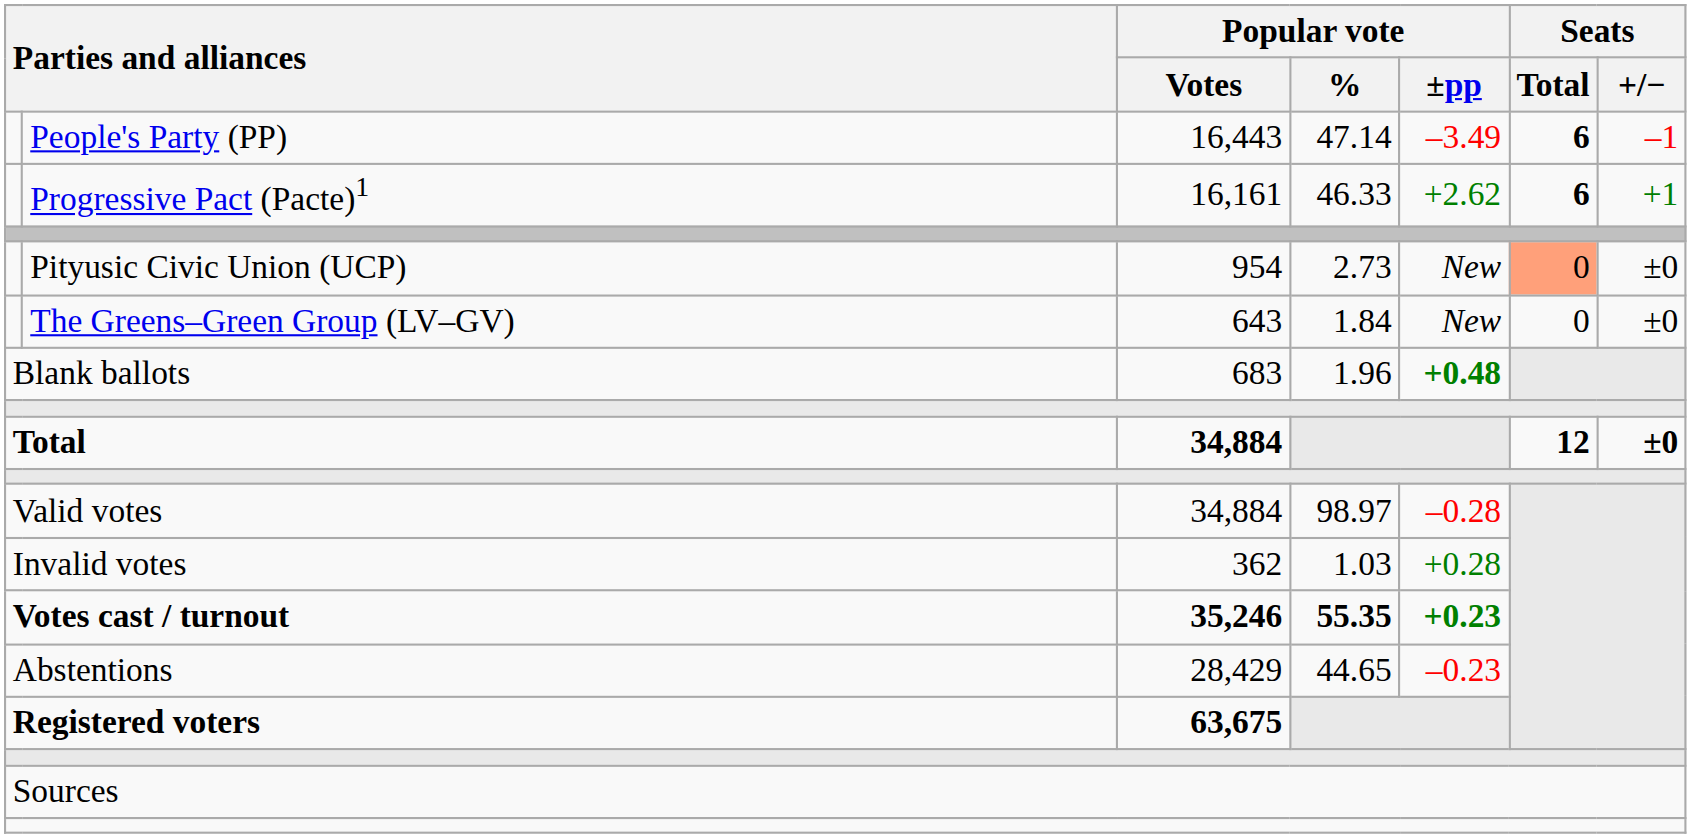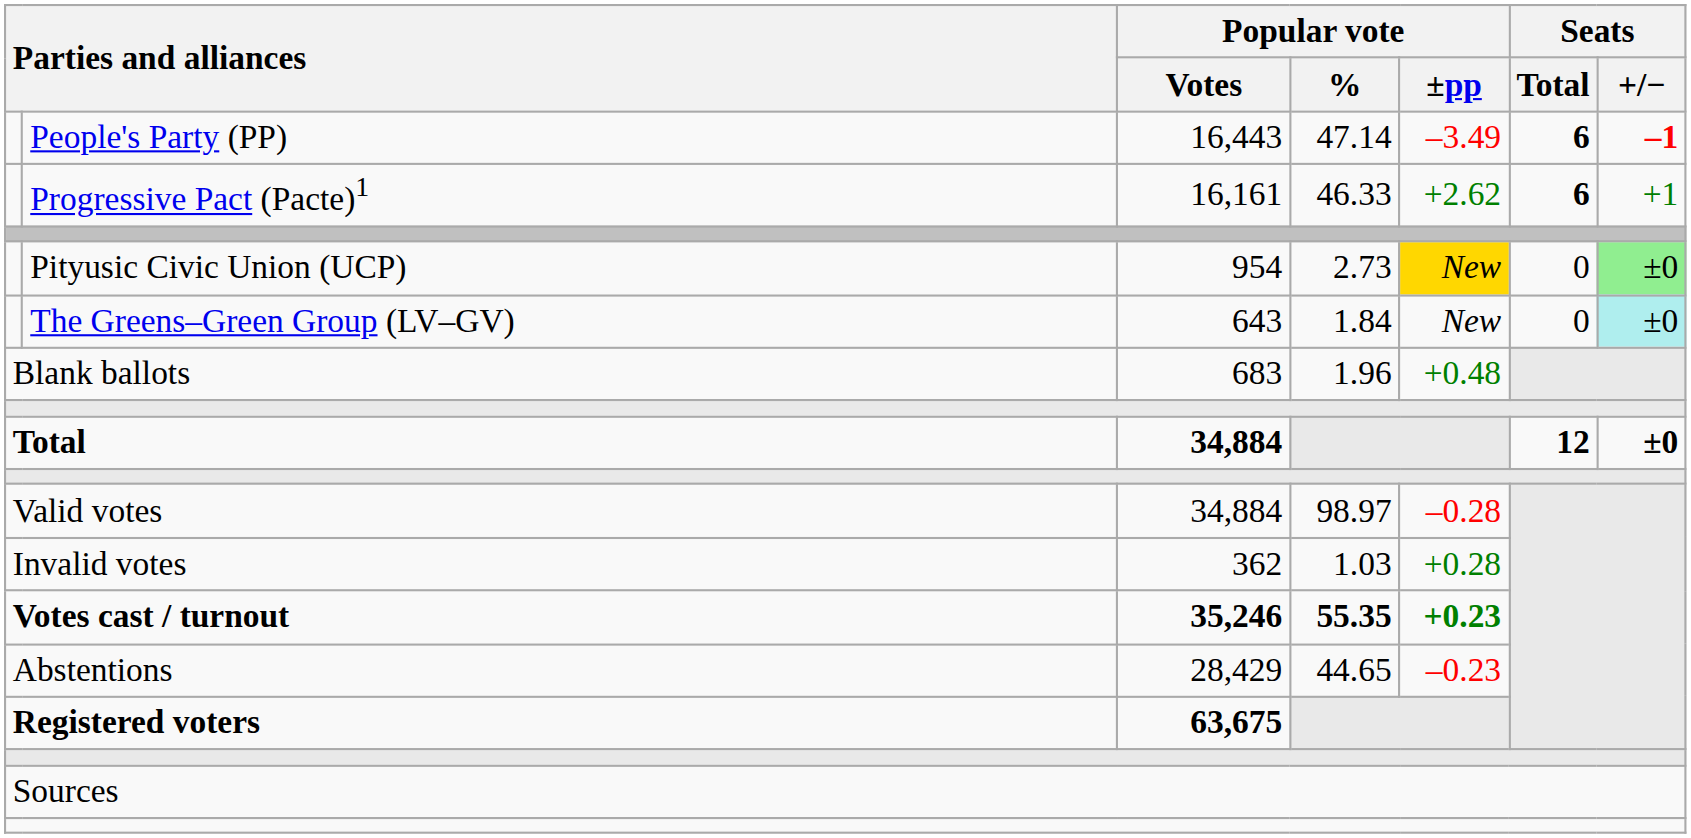(1662, 137) normal -> (1662, 137) bold
(1471, 267) no background -> (1471, 267) gold background
(1581, 267) lightsalmon background -> (1581, 267) no background
(1661, 267) no background -> (1661, 267) lightgreen background
(1661, 320) no background -> (1661, 320) paleturquoise background
(1462, 373) bold -> (1462, 373) normal
